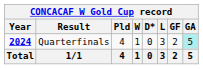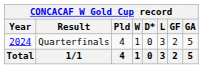(20, 41) bold -> (20, 41) normal
(190, 41) paleturquoise background -> (190, 41) no background
